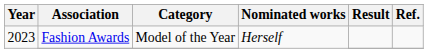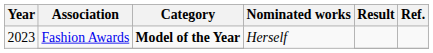(185, 37) normal -> (188, 37) bold
